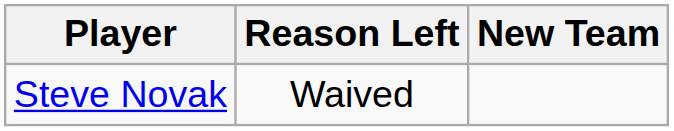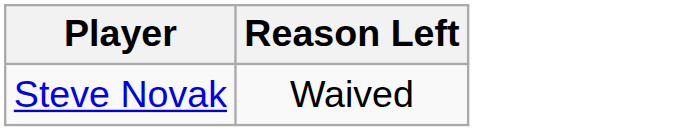- column: (568, 34)
